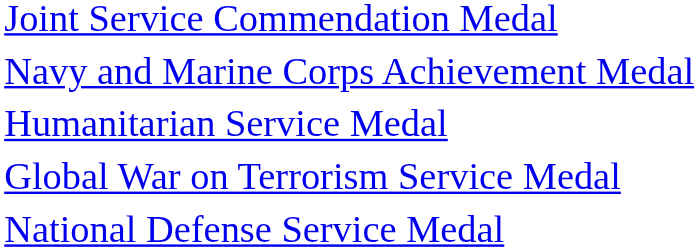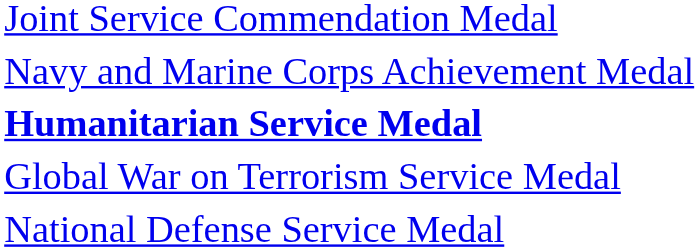(226, 123) normal -> (243, 123) bold
